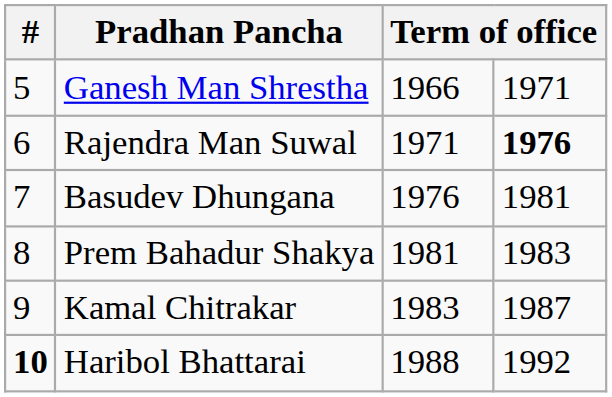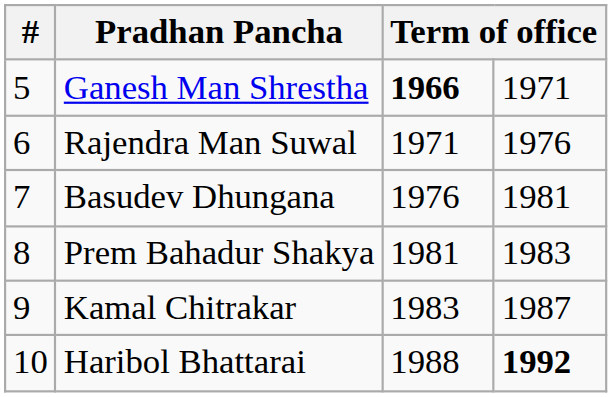(425, 87) normal -> (425, 87) bold
(536, 142) bold -> (536, 142) normal
(30, 362) bold -> (30, 362) normal
(536, 362) normal -> (536, 362) bold
